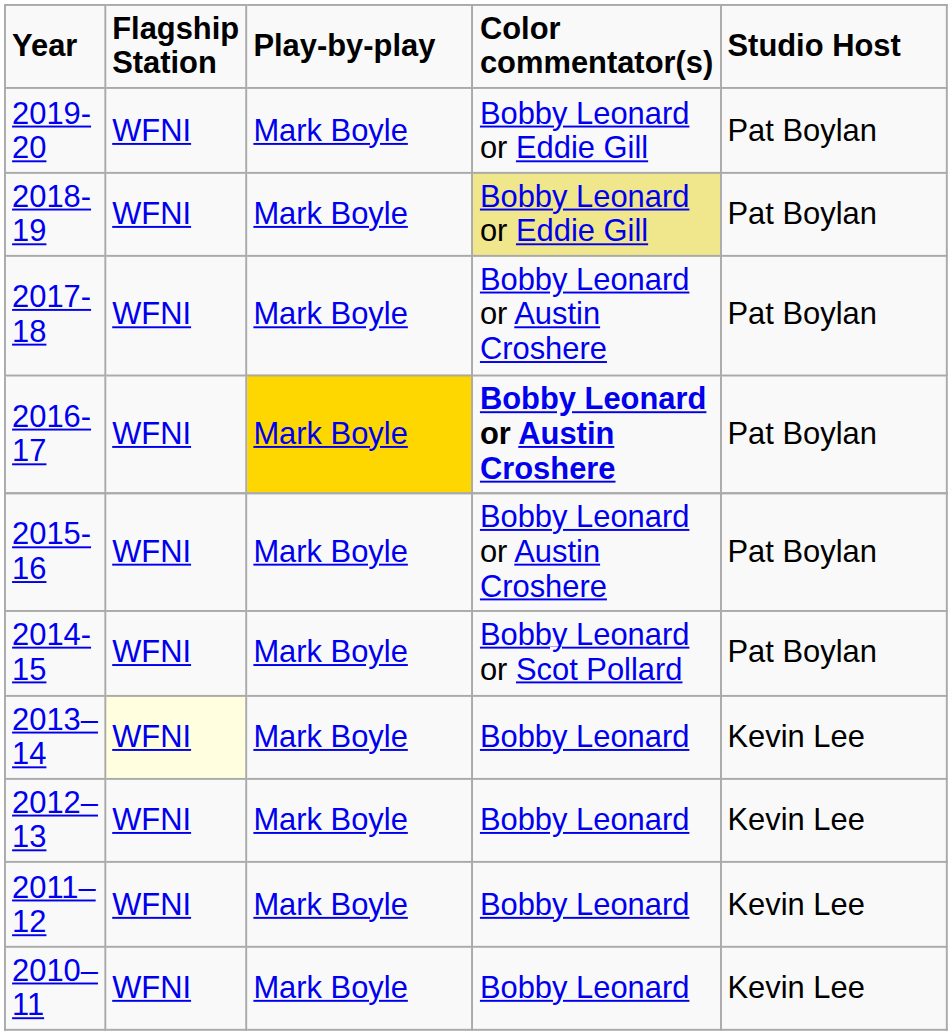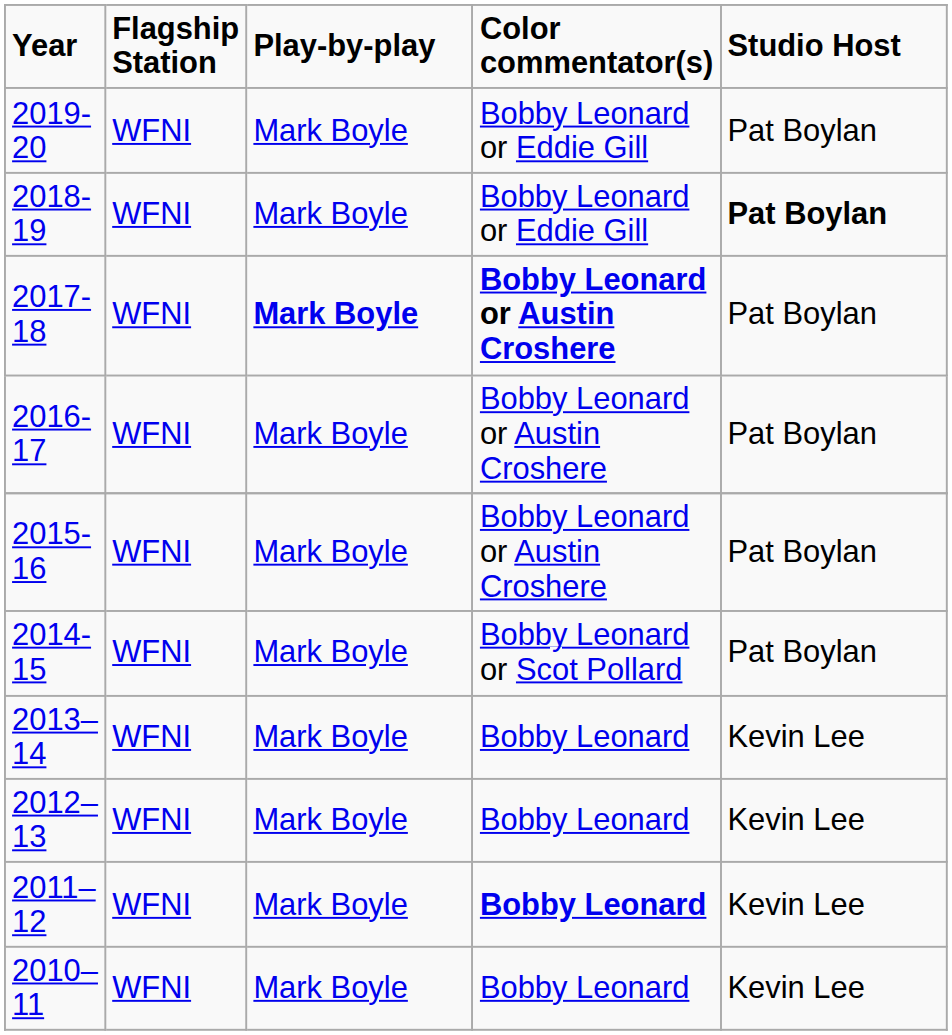(585, 213) khaki background -> (585, 213) no background
(802, 213) normal -> (807, 213) bold
(331, 314) normal -> (336, 314) bold
(585, 314) normal -> (593, 314) bold
(331, 433) gold background -> (331, 433) no background
(593, 433) bold -> (585, 433) normal
(152, 736) lightyellow background -> (152, 736) no background
(585, 904) normal -> (593, 904) bold
